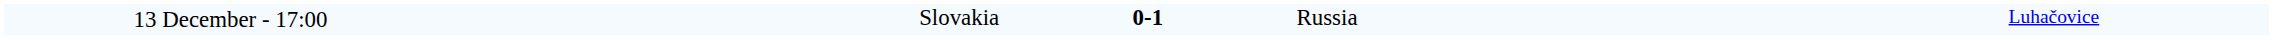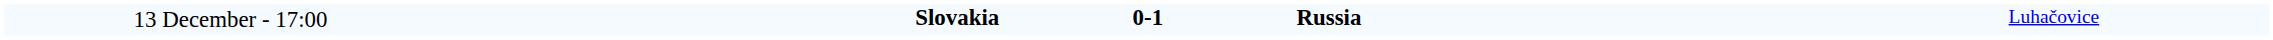(959, 18) normal -> (957, 18) bold
(1327, 18) normal -> (1329, 18) bold
